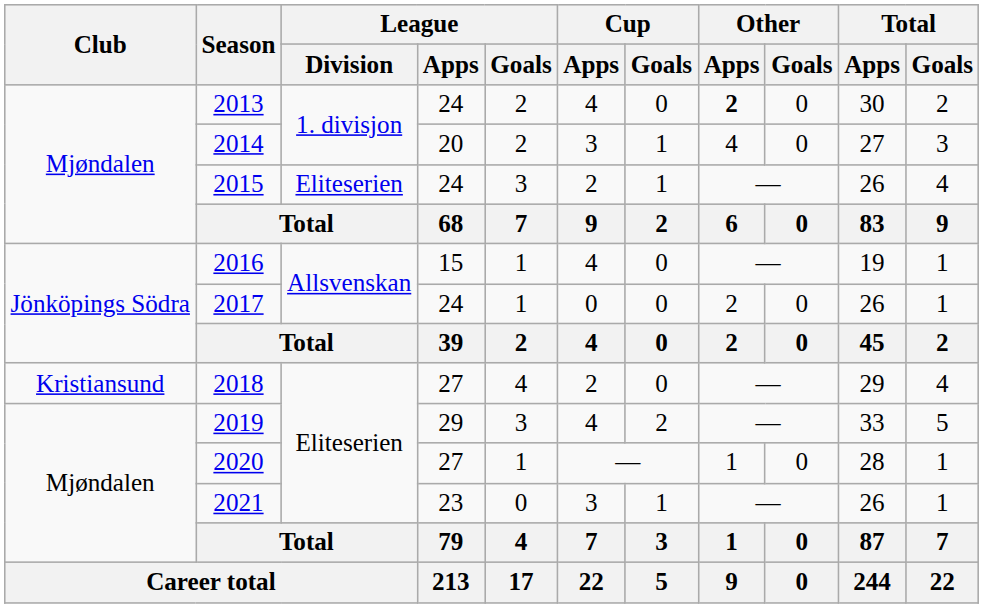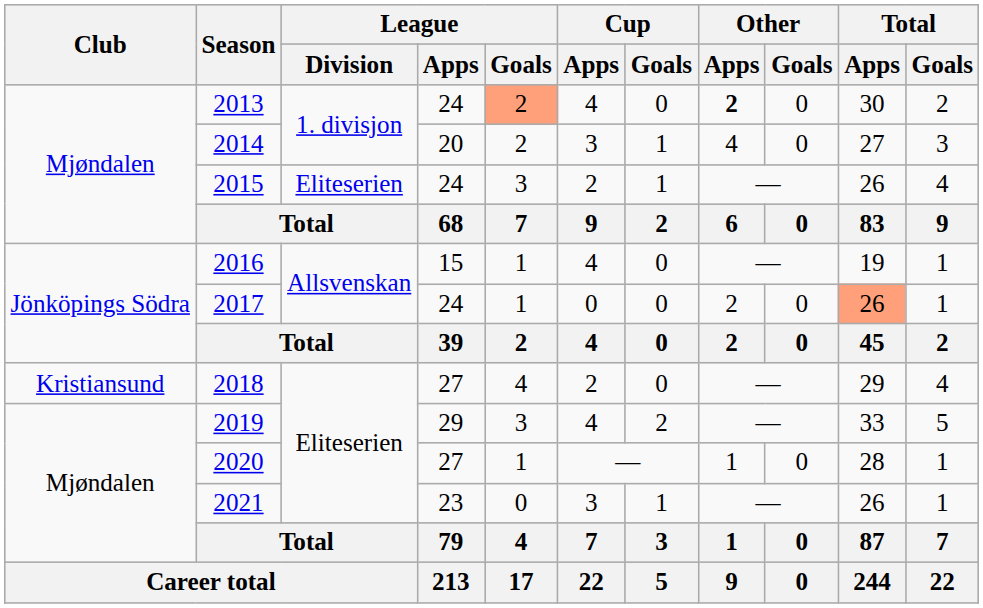(521, 104) no background -> (521, 104) lightsalmon background
(872, 303) no background -> (872, 303) lightsalmon background
